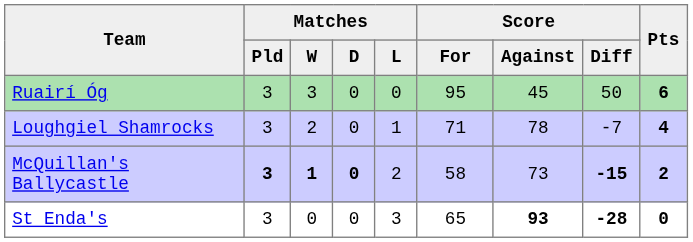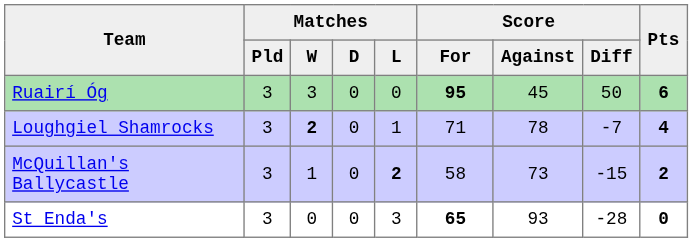(455, 93) normal -> (455, 93) bold
(312, 128) normal -> (312, 128) bold
(267, 174) bold -> (267, 174) normal
(312, 174) bold -> (312, 174) normal
(354, 174) bold -> (354, 174) normal
(396, 174) normal -> (396, 174) bold
(611, 174) bold -> (611, 174) normal
(455, 220) normal -> (455, 220) bold
(538, 220) bold -> (538, 220) normal
(611, 220) bold -> (611, 220) normal
